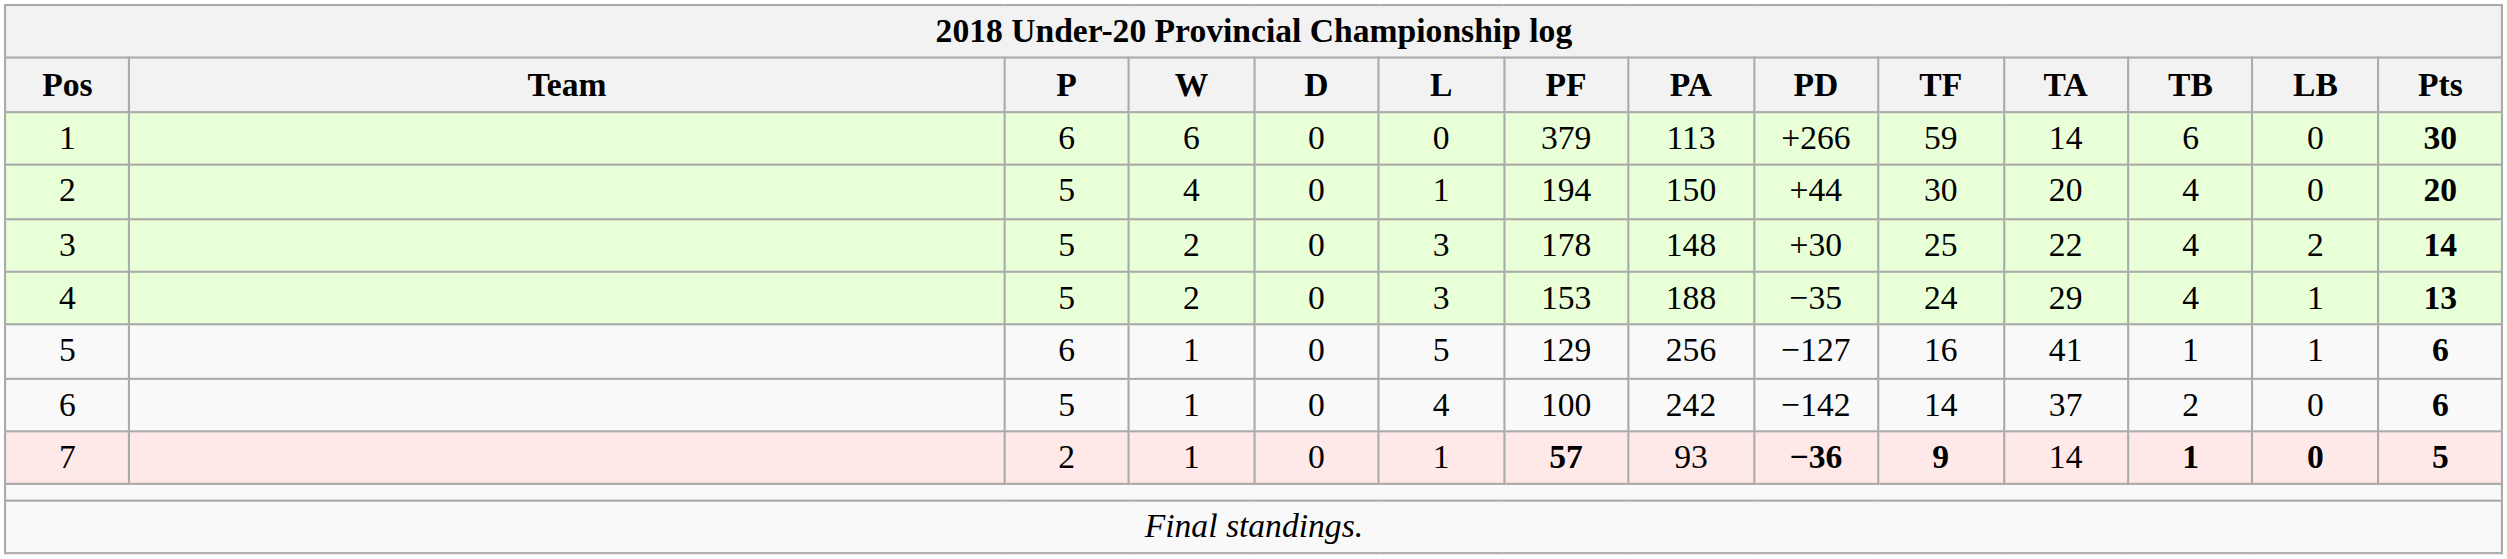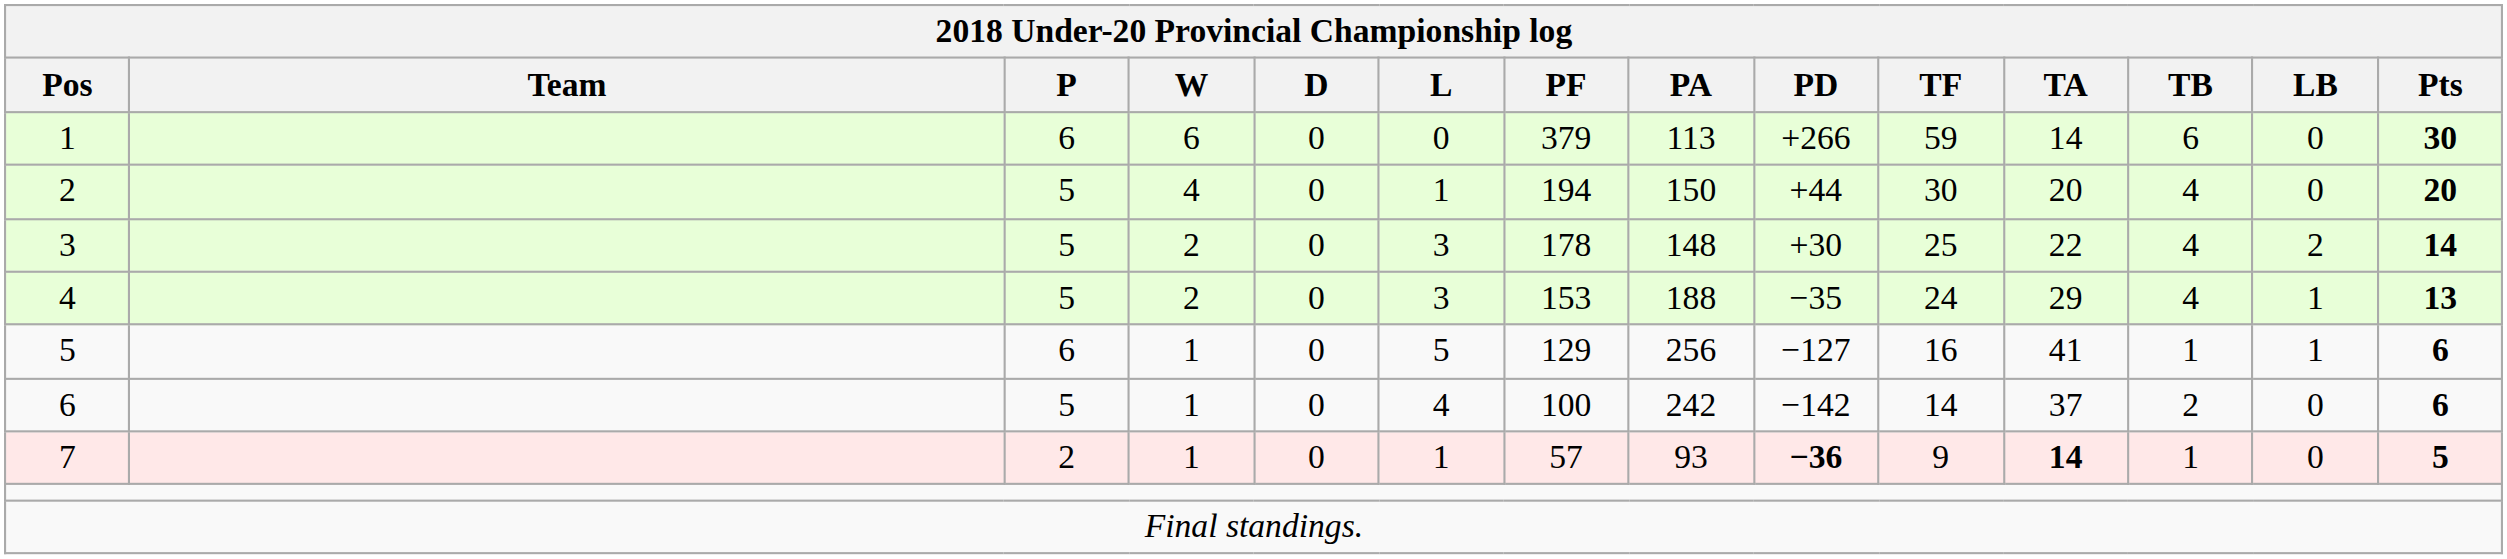(1566, 457) bold -> (1566, 457) normal
(1941, 457) bold -> (1941, 457) normal
(2066, 457) normal -> (2066, 457) bold
(2191, 457) bold -> (2191, 457) normal
(2315, 457) bold -> (2315, 457) normal
